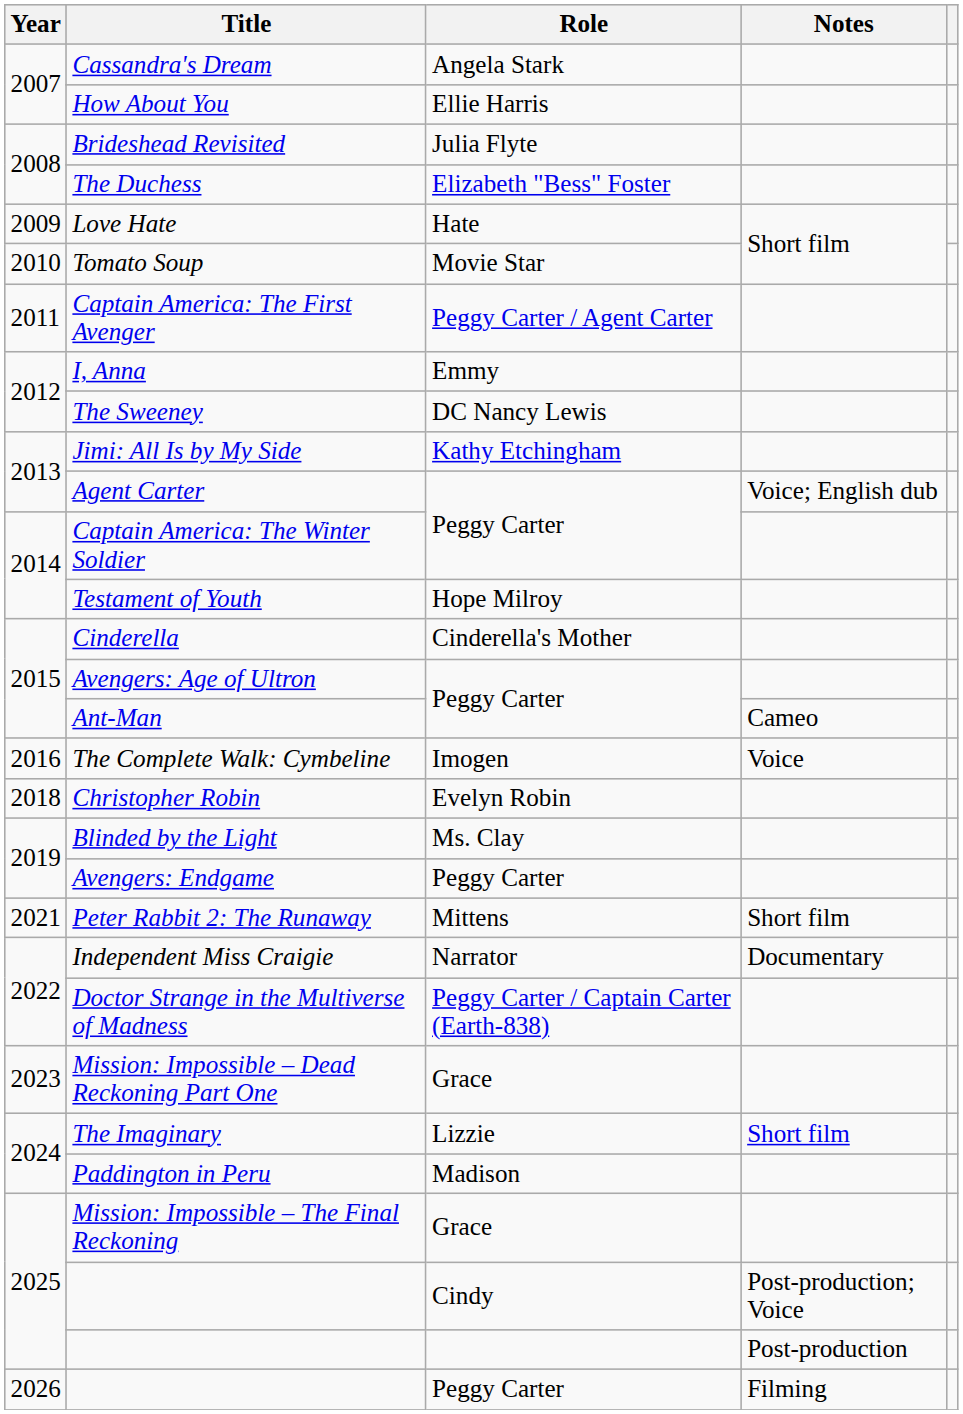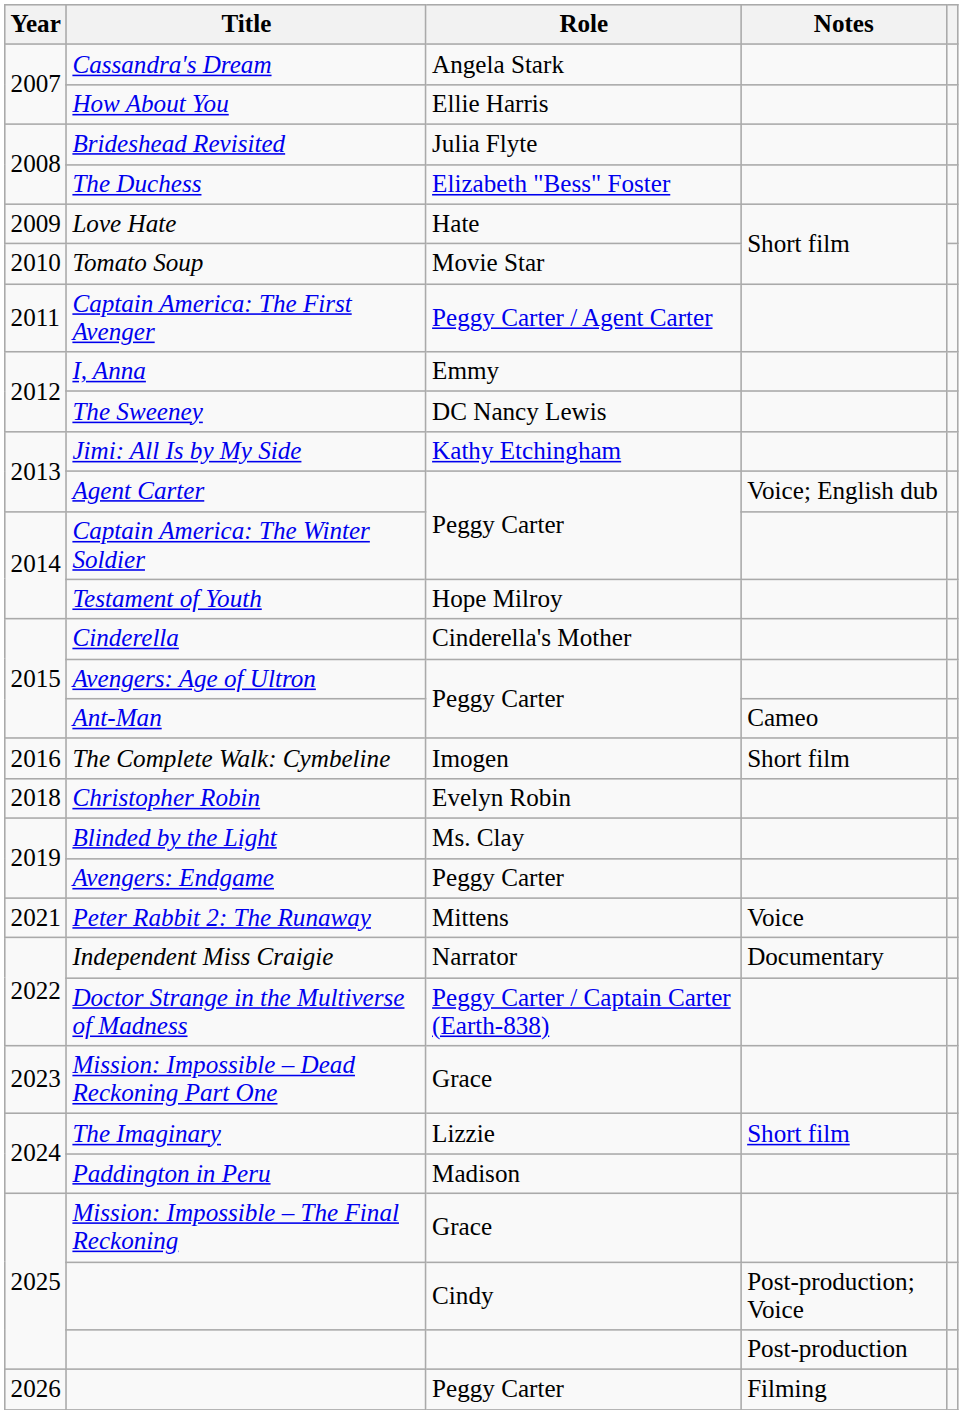(776, 758) Voice -> (798, 758) Short film
(798, 917) Short film -> (776, 917) Voice
